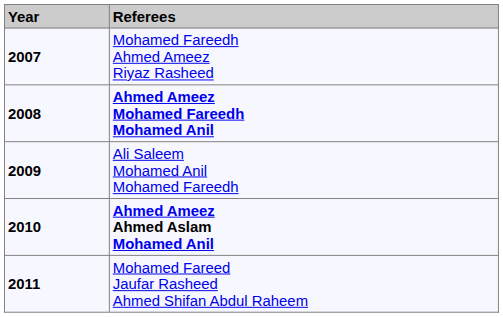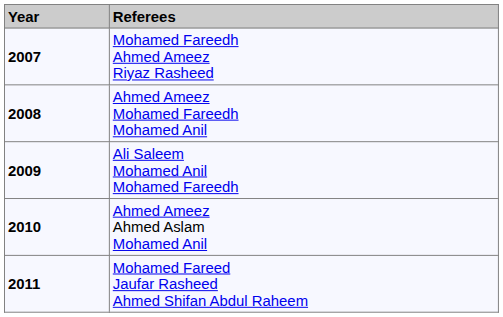(179, 113) bold -> (176, 113) normal
(164, 227) bold -> (161, 227) normal
